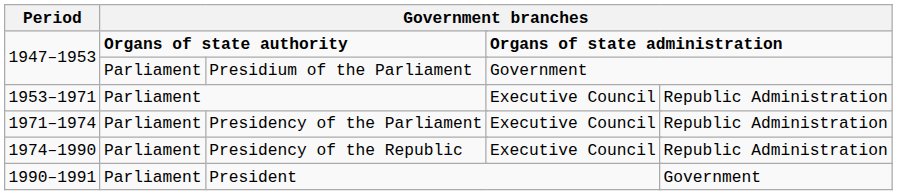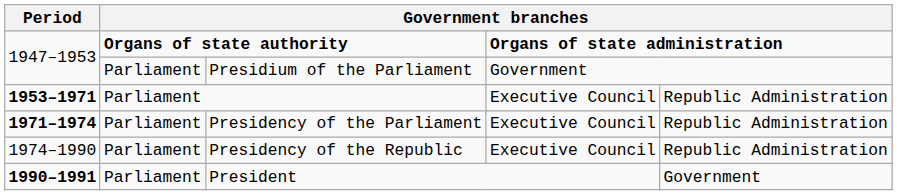(52, 97) normal -> (52, 97) bold
(52, 124) normal -> (52, 124) bold
(52, 177) normal -> (52, 177) bold
